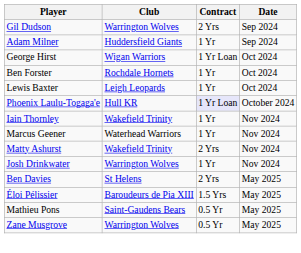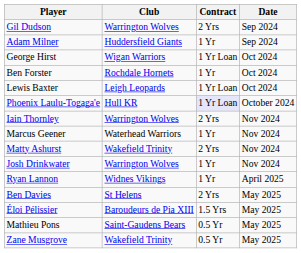(207, 88) 1 Yr -> (218, 88) 1 Yr Loan
(138, 118) Wakefield Trinity -> (142, 118) Warrington Wolves
(207, 118) 1 Yr -> (209, 118) 2 Yrs
+ row: (32, 179)
(142, 225) Warrington Wolves -> (138, 240) Wakefield Trinity
